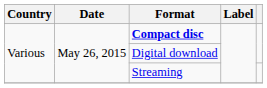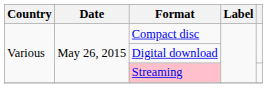(168, 33) bold -> (166, 33) normal
(157, 72) no background -> (157, 72) pink background
